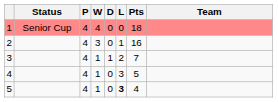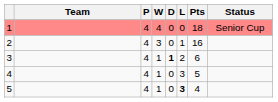columns swapped: (209, 12) <-> (47, 12)
(110, 58) normal -> (171, 58) bold
(136, 58) 7 -> (197, 58) 6
